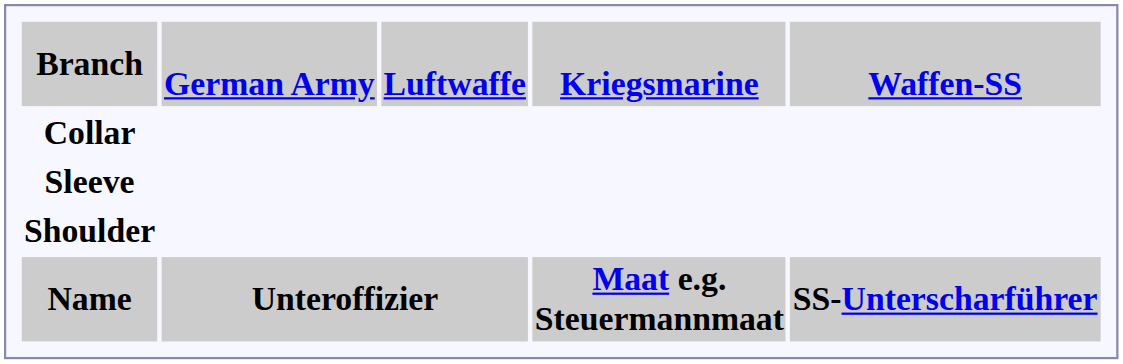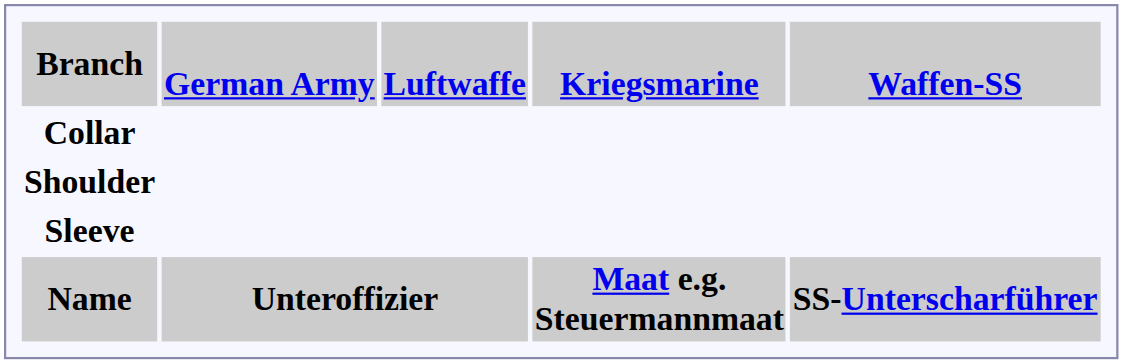rows swapped: (90, 229) <-> (90, 180)
